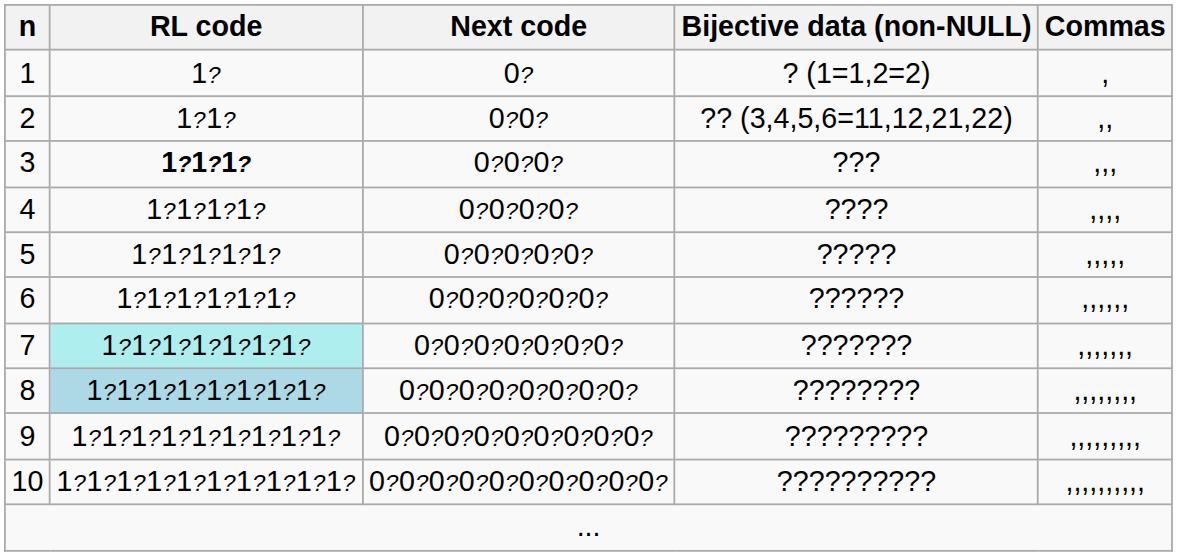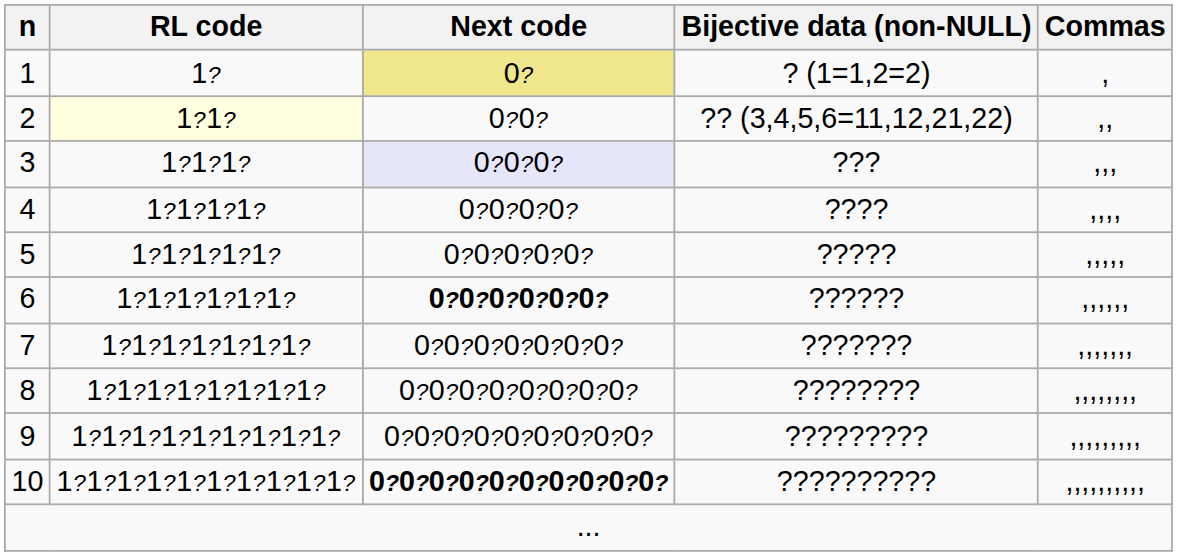(519, 73) no background -> (519, 73) khaki background
(206, 118) no background -> (206, 118) lightyellow background
(206, 164) bold -> (206, 164) normal
(519, 164) no background -> (519, 164) lavender background
(519, 300) normal -> (519, 300) bold
(206, 346) paleturquoise background -> (206, 346) no background
(206, 391) lightblue background -> (206, 391) no background
(519, 482) normal -> (519, 482) bold
